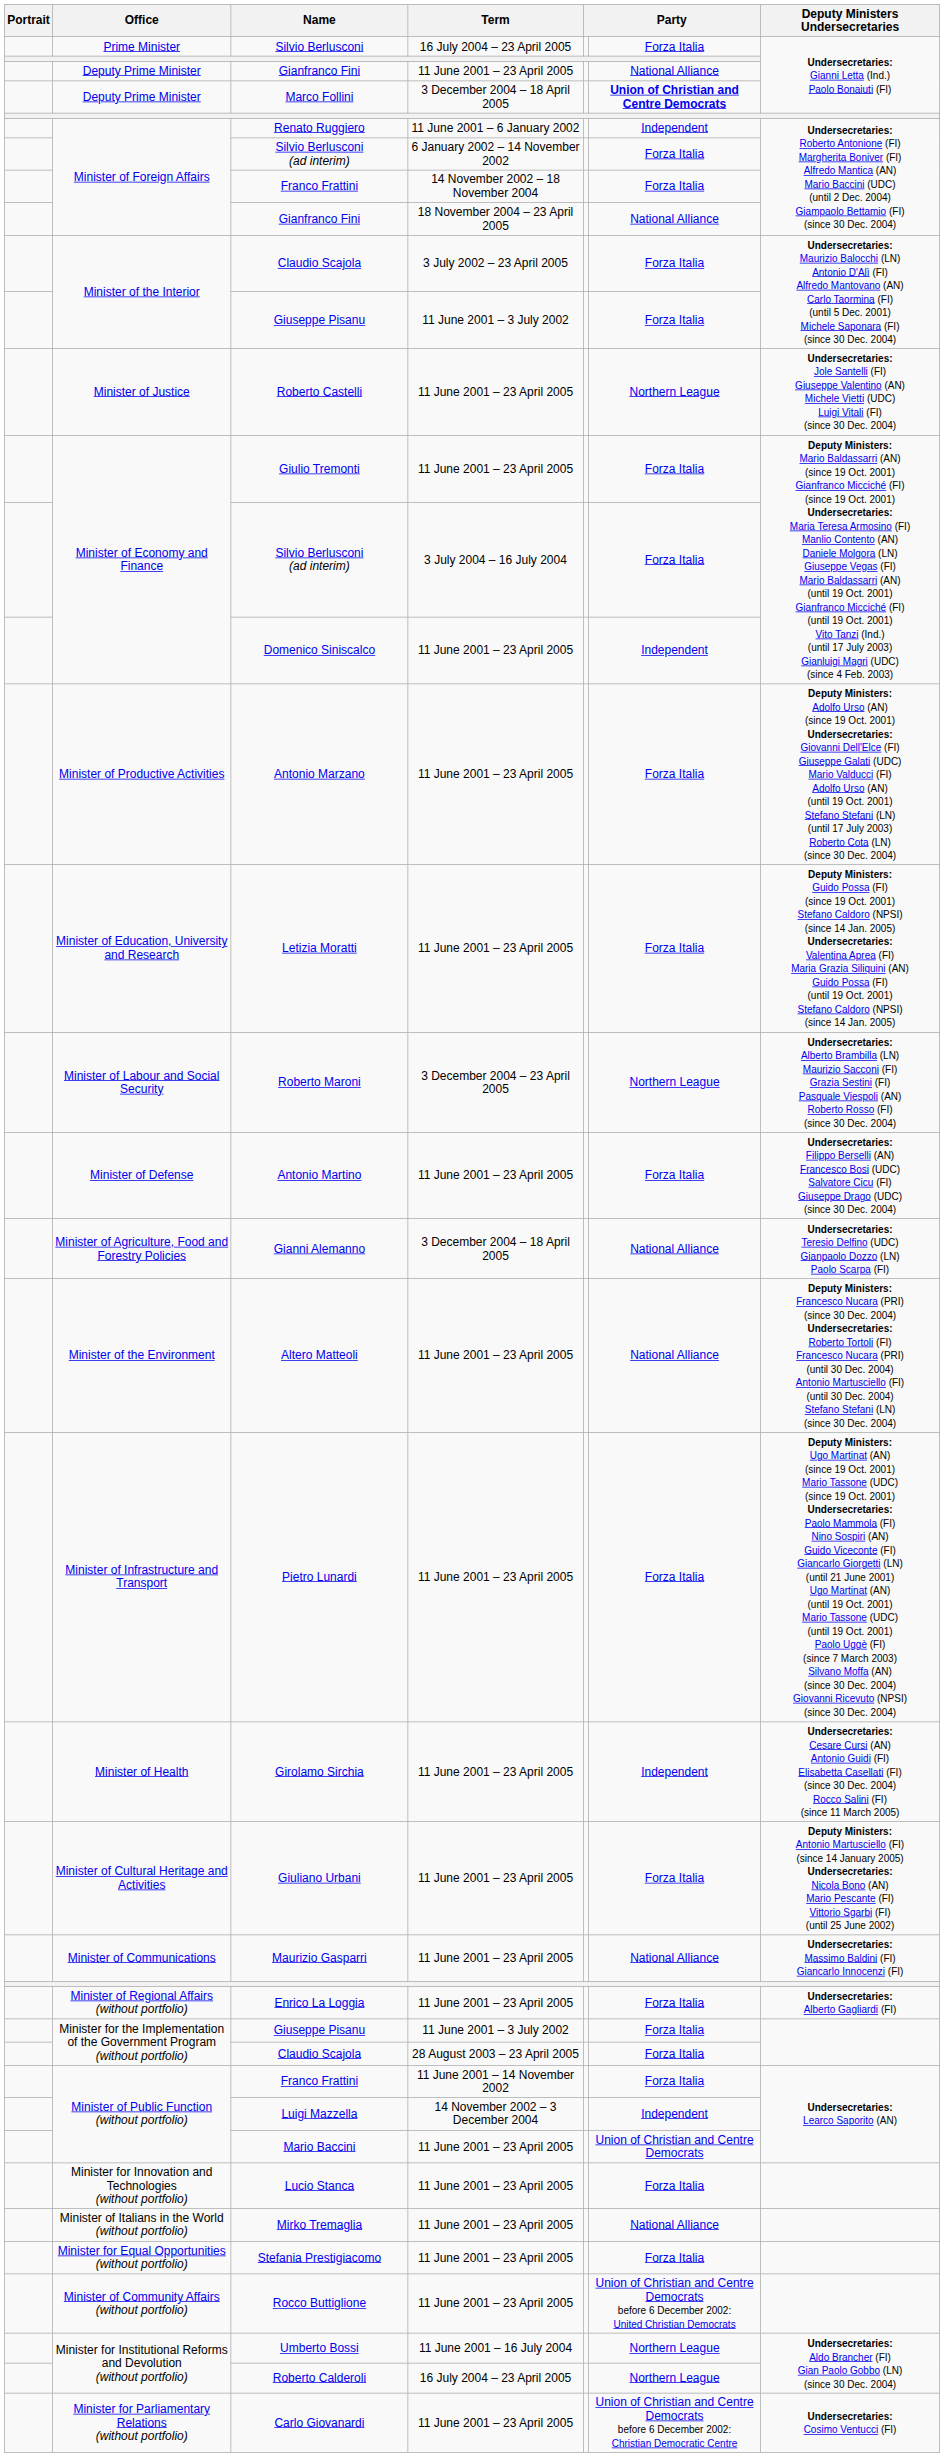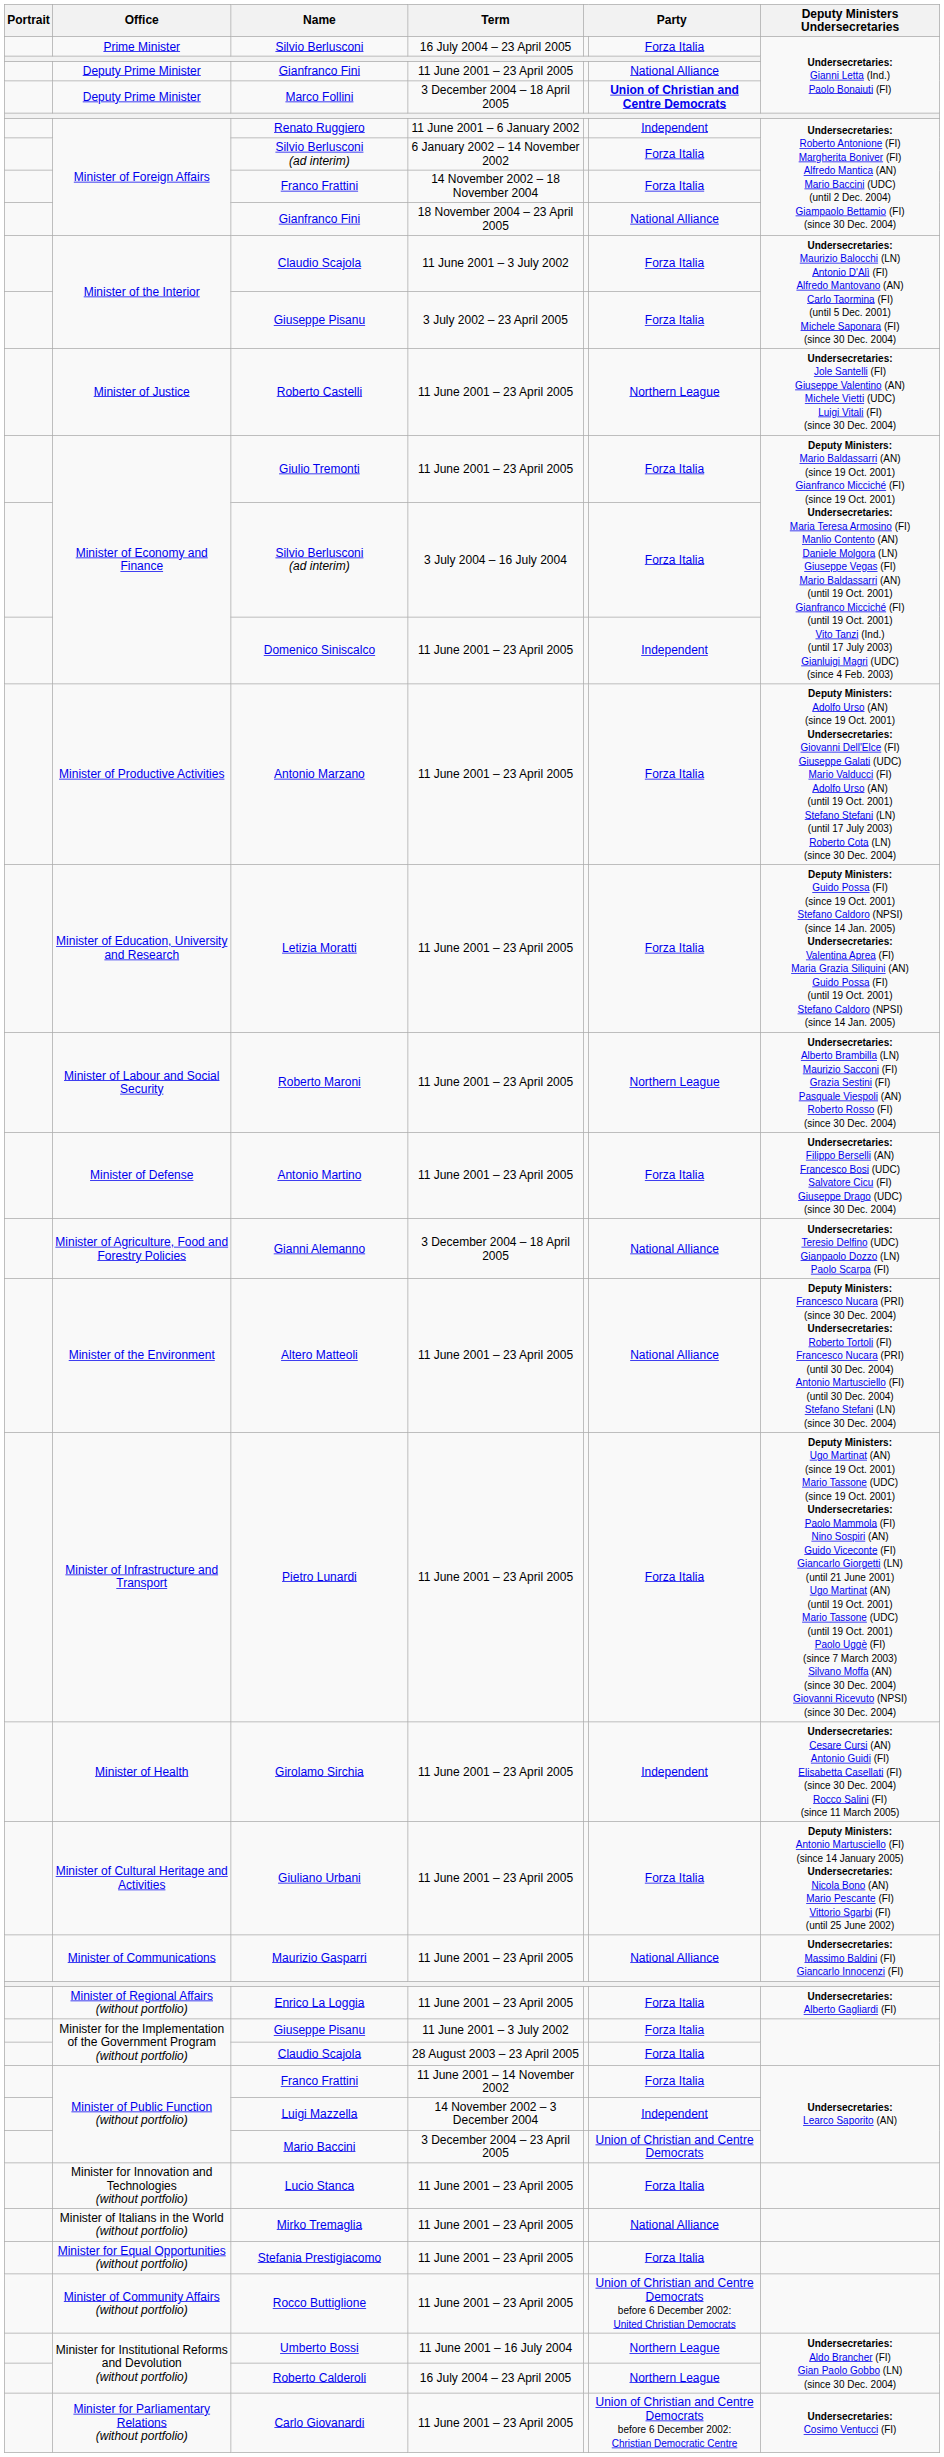(496, 263) 3 July 2002 – 23 April 2005 -> (496, 263) 11 June 2001 – 3 July 2002
(496, 320) 11 June 2001 – 3 July 2002 -> (496, 320) 3 July 2002 – 23 April 2005
(496, 1082) 3 December 2004 – 23 April 2005 -> (496, 1082) 11 June 2001 – 23 April 2005
(496, 2146) 11 June 2001 – 23 April 2005 -> (496, 2146) 3 December 2004 – 23 April 2005
